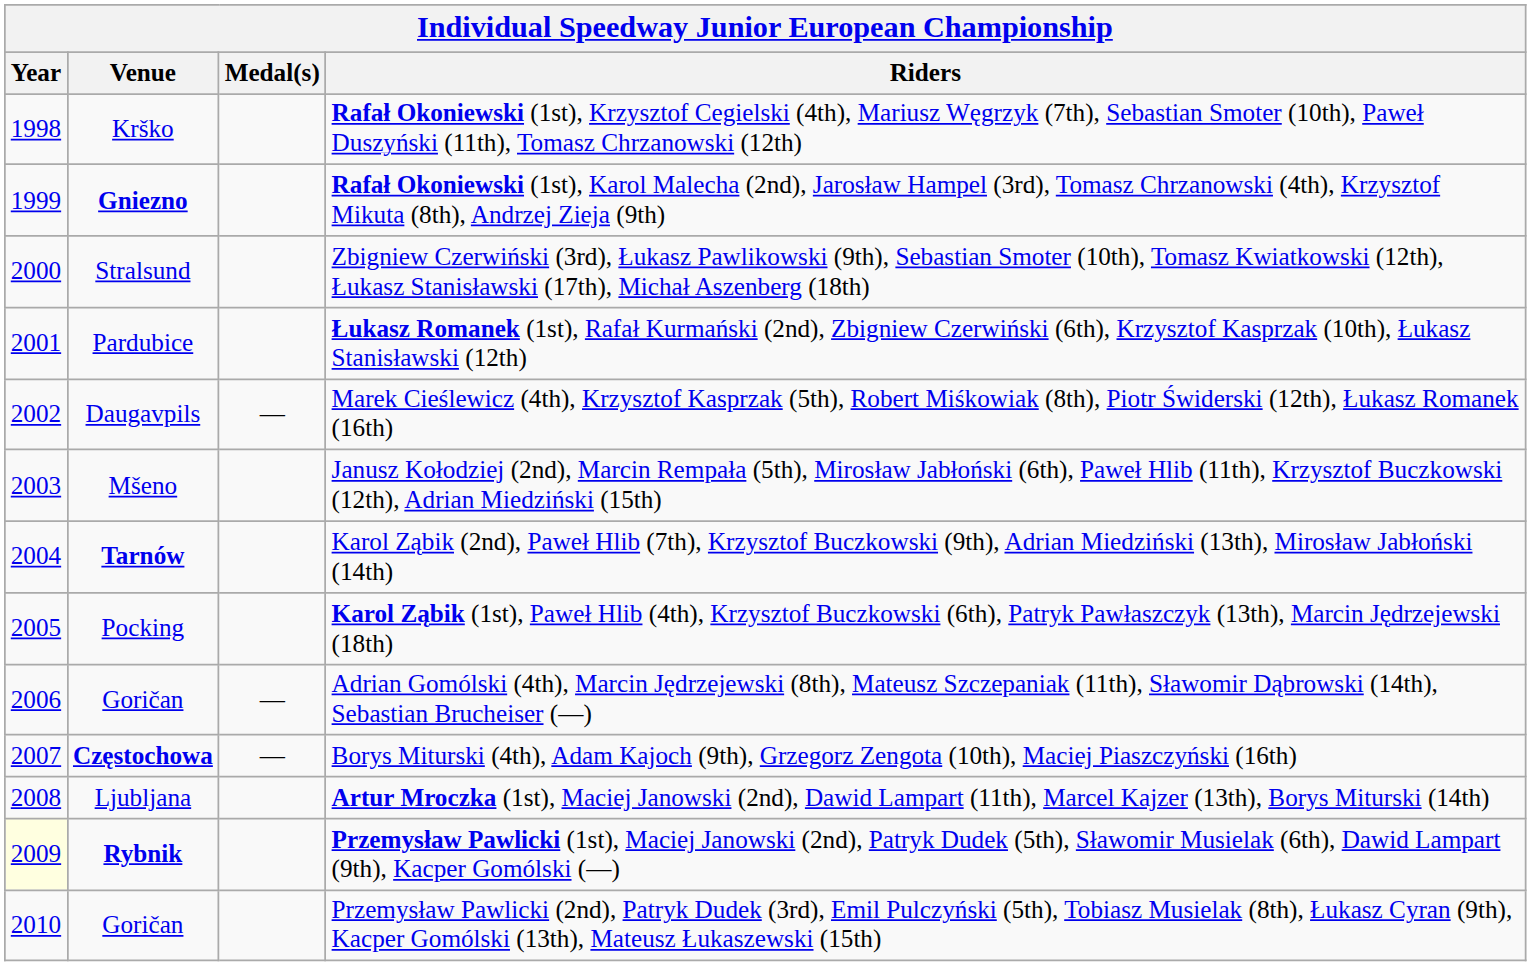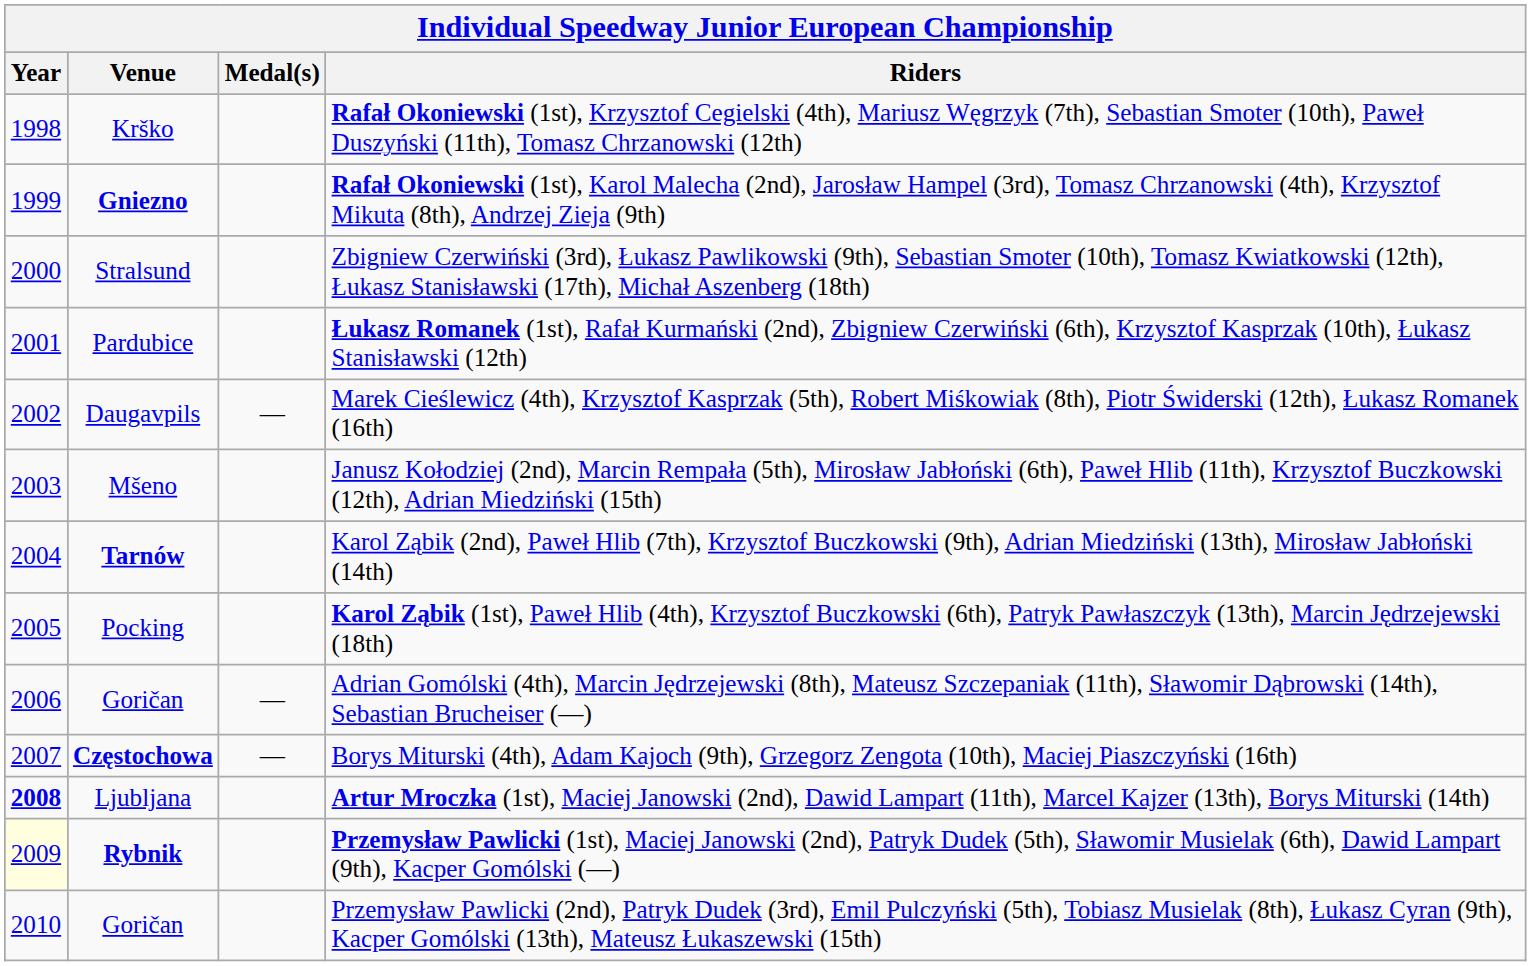(36, 797) normal -> (36, 797) bold
